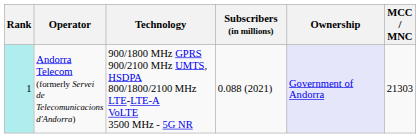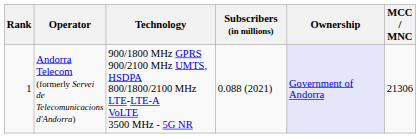(29, 89) paleturquoise background -> (29, 89) no background
(400, 89) 21303 -> (400, 89) 21306
